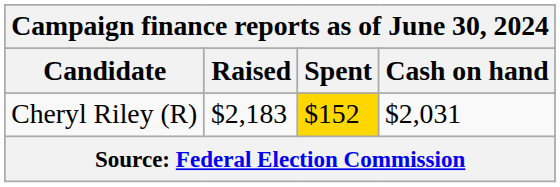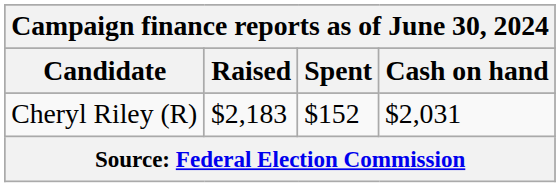(332, 114) gold background -> (332, 114) no background
